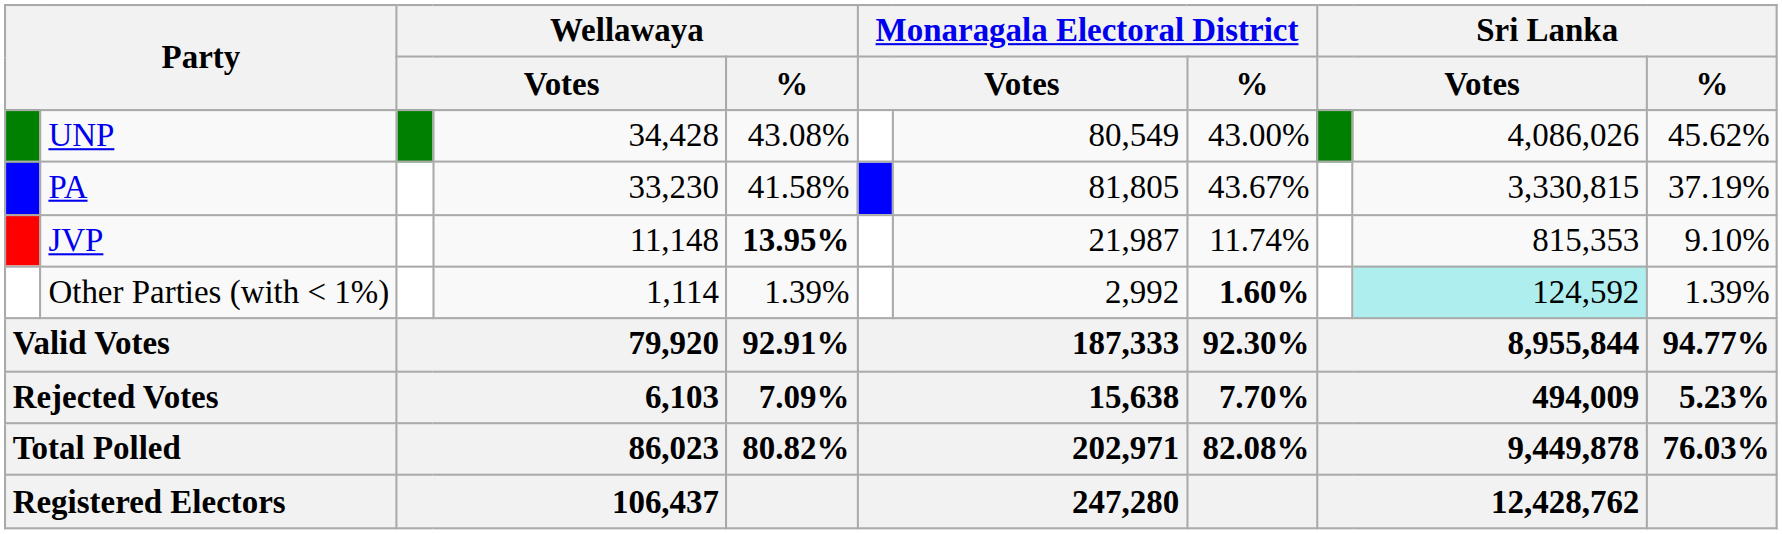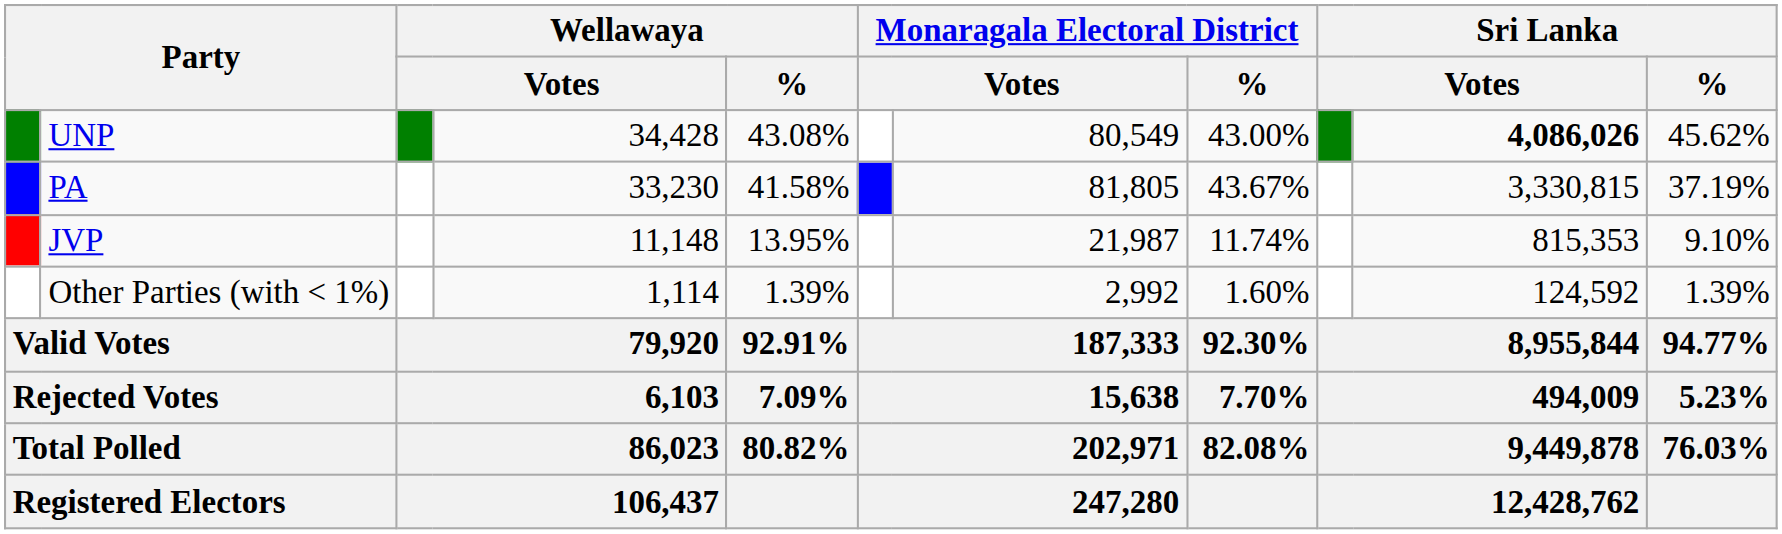(1573, 135) normal -> (1573, 135) bold
(796, 239) bold -> (799, 239) normal
(1264, 291) bold -> (1267, 291) normal
(1586, 291) paleturquoise background -> (1586, 291) no background
